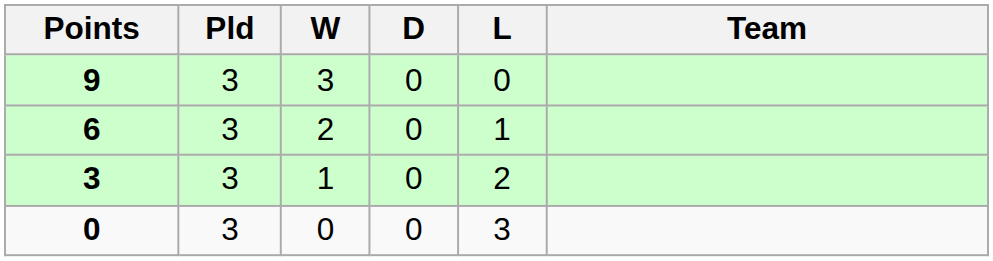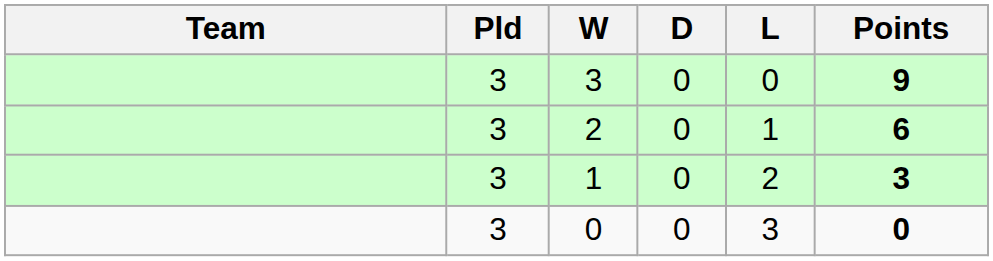columns swapped: (767, 29) <-> (92, 29)
